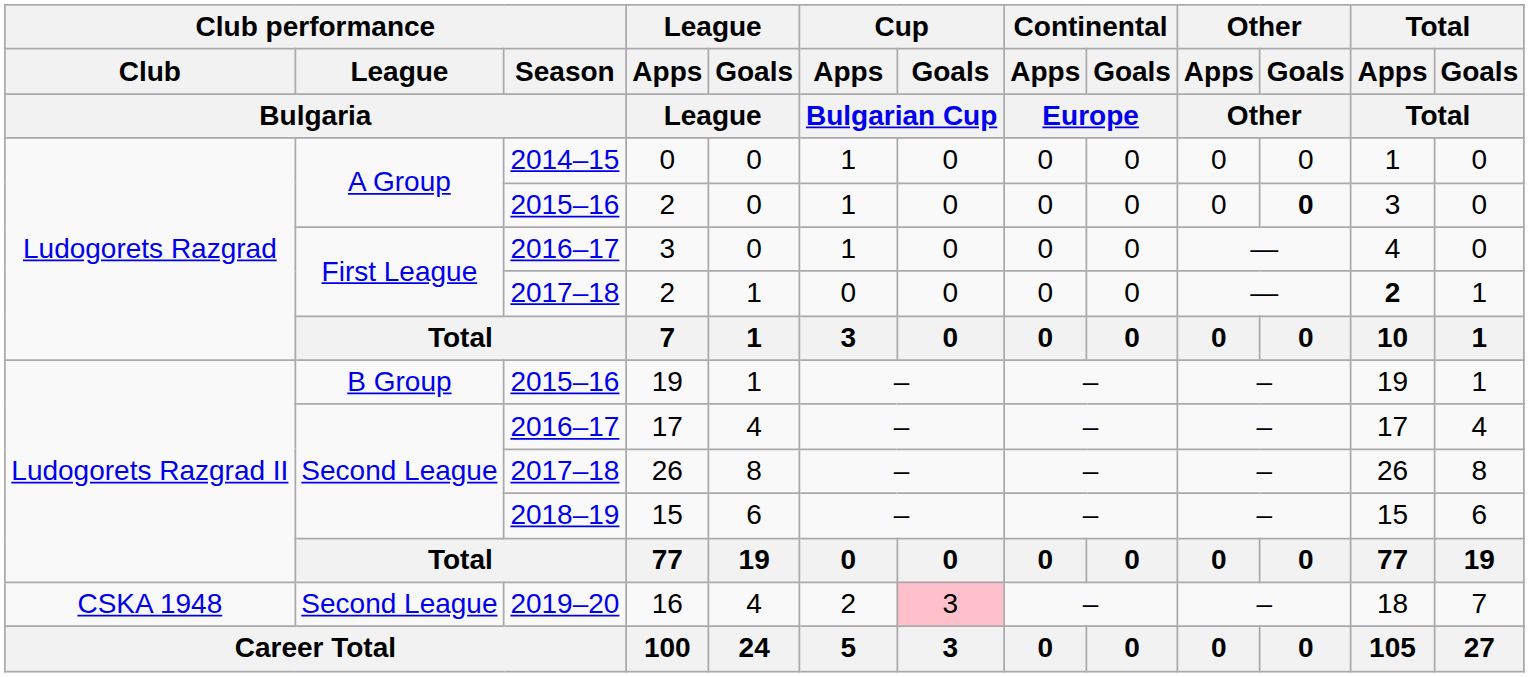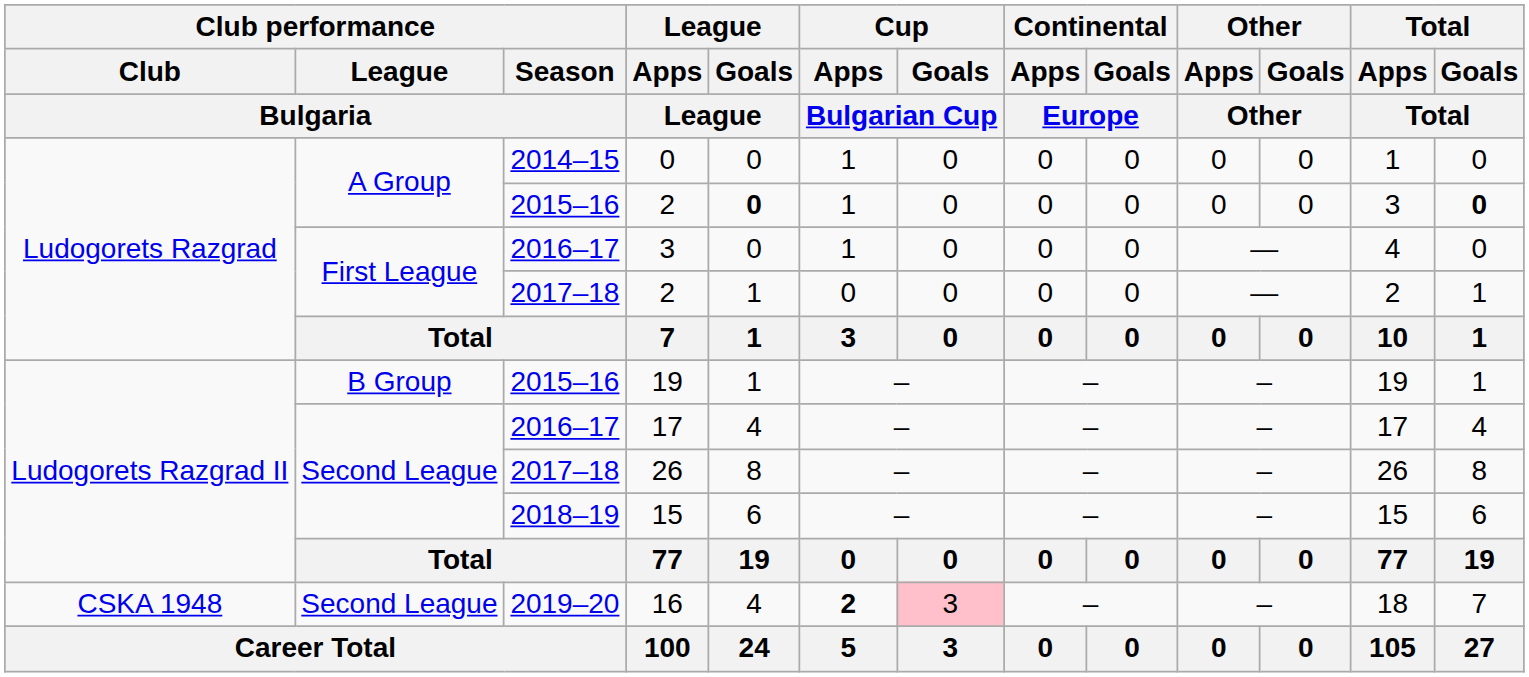(754, 204) normal -> (754, 204) bold
(1306, 204) bold -> (1306, 204) normal
(1479, 204) normal -> (1479, 204) bold
(1392, 293) bold -> (1392, 293) normal
(848, 603) normal -> (848, 603) bold
